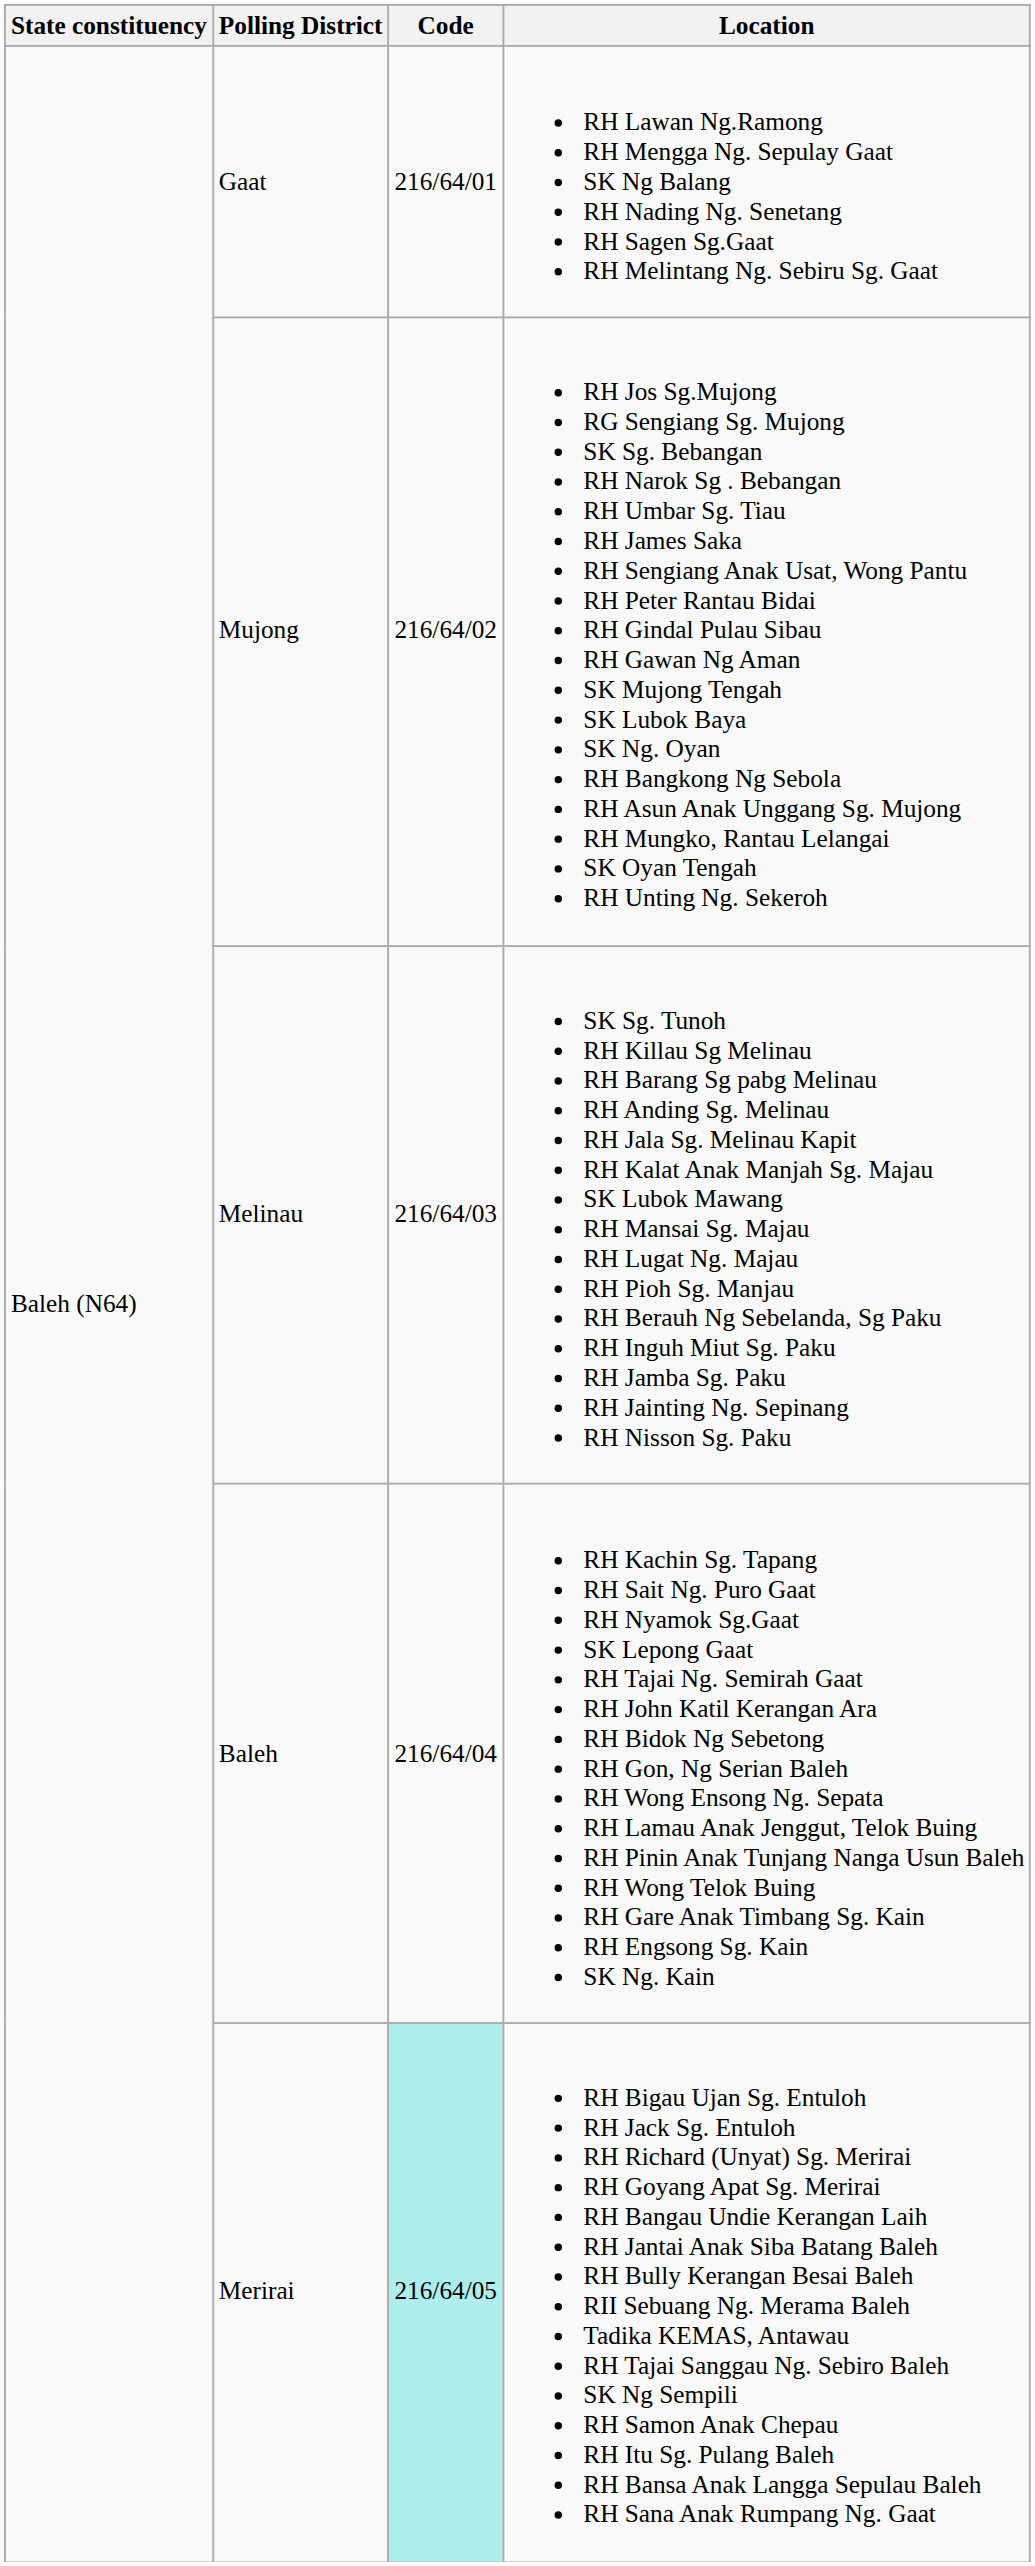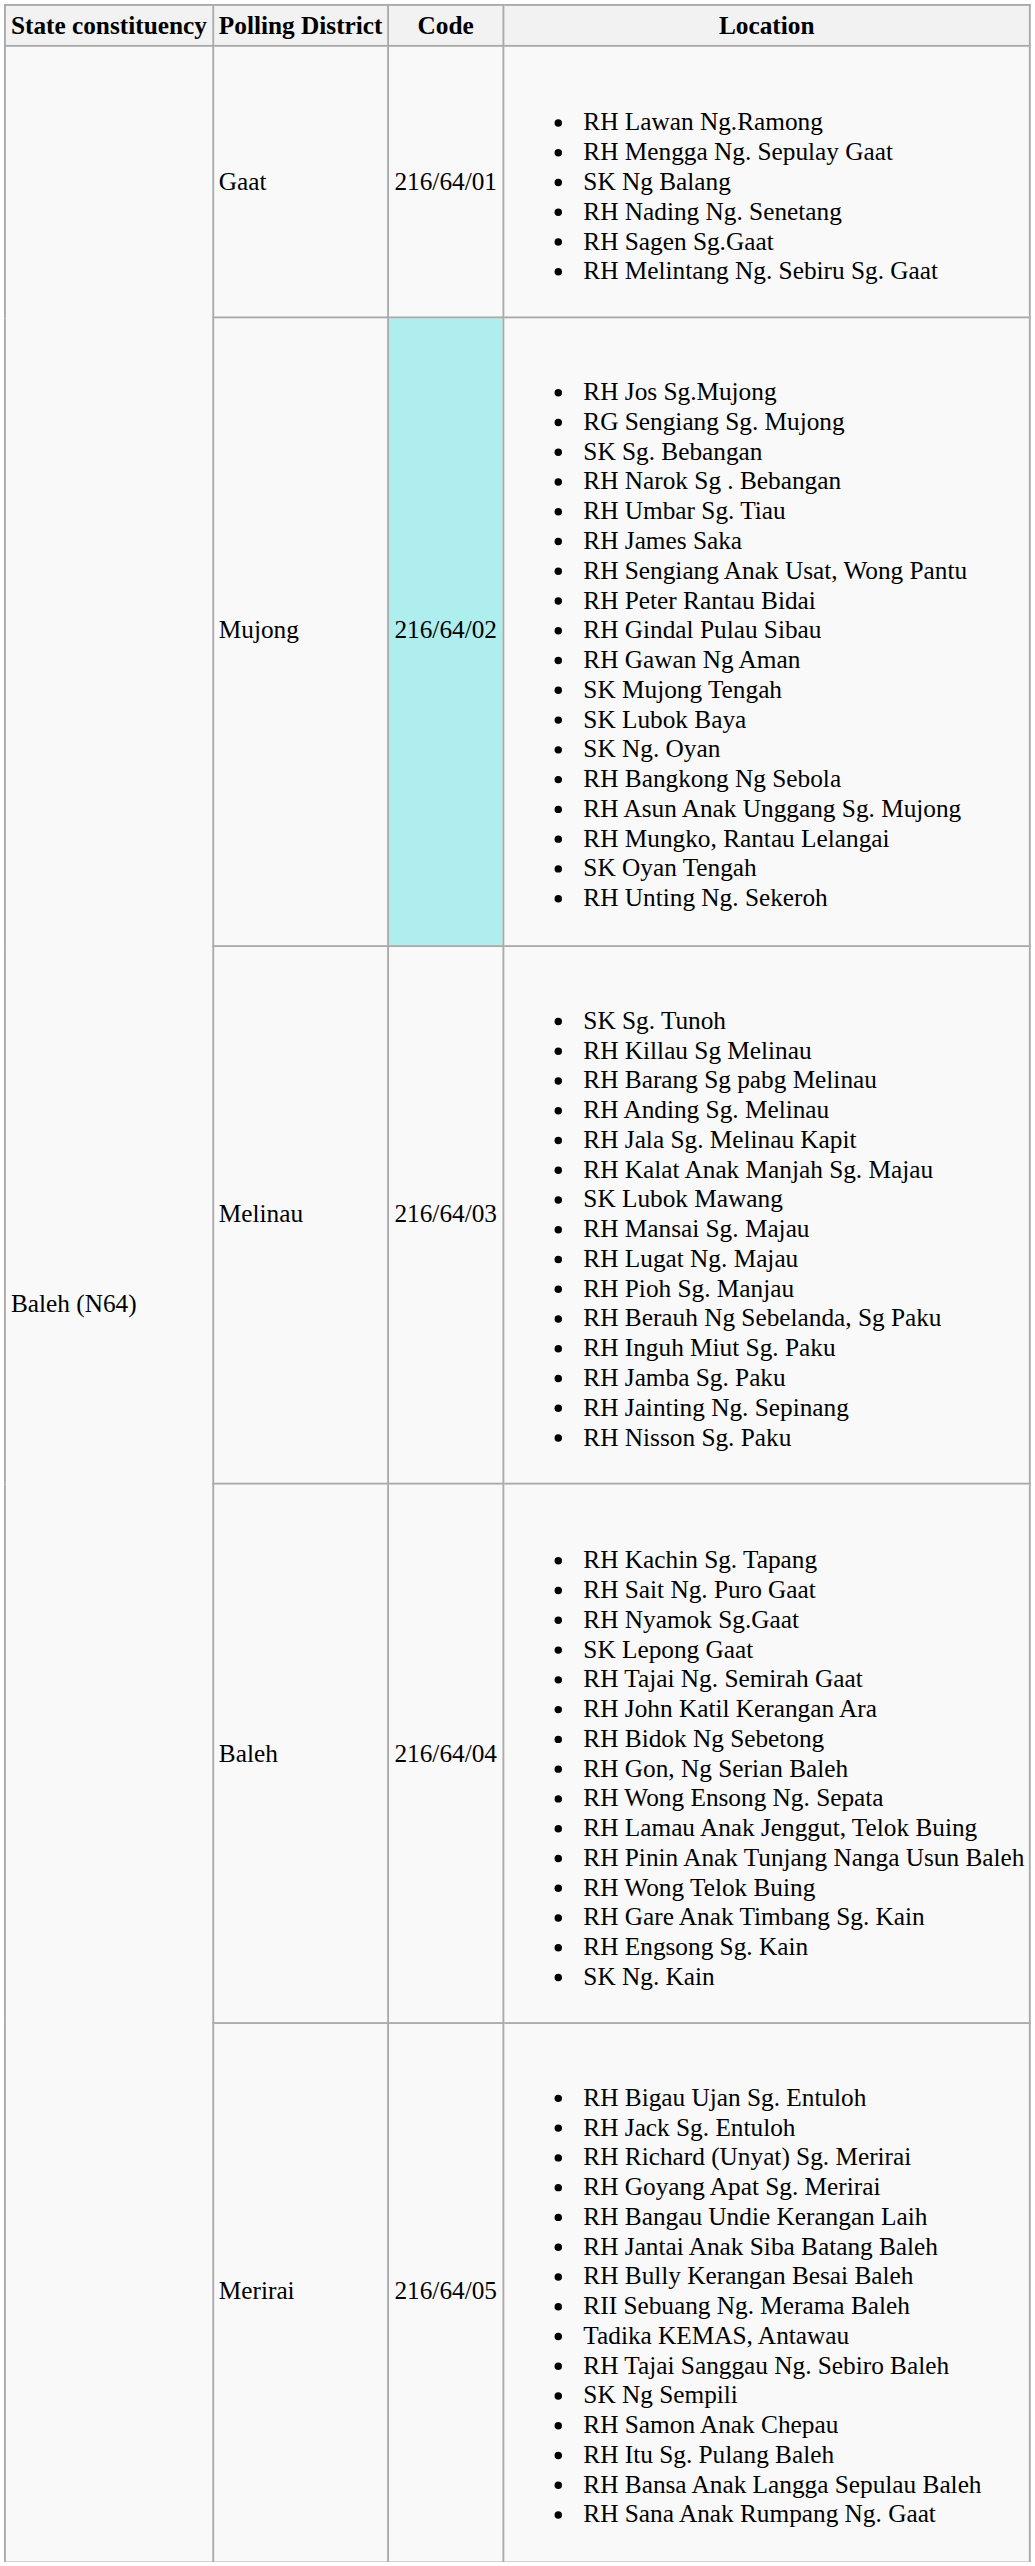(446, 630) no background -> (446, 630) paleturquoise background
(446, 2291) paleturquoise background -> (446, 2291) no background
